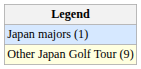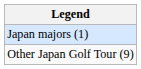(70, 54) lightyellow background -> (70, 54) no background
